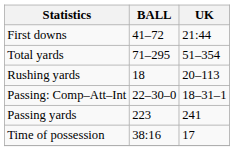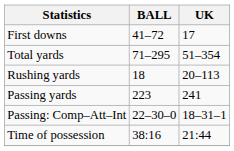(197, 35) 21:44 -> (189, 35) 17
rows swapped: (42, 115) <-> (67, 95)
(189, 135) 17 -> (197, 135) 21:44
